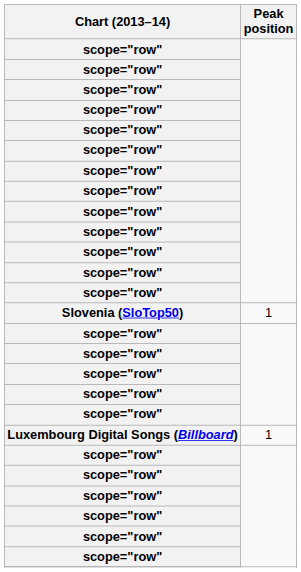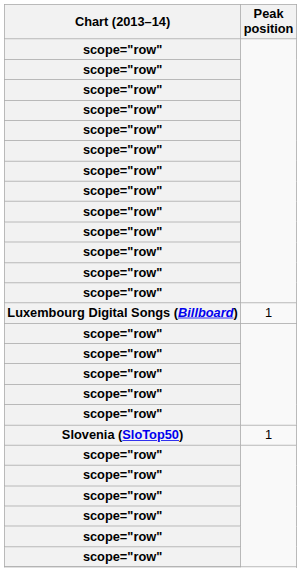rows swapped: (123, 435) <-> (123, 313)
